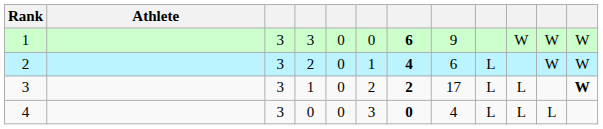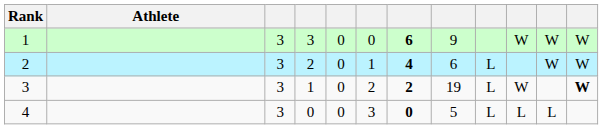(453, 87) 17 -> (453, 87) 19
(521, 87) L -> (521, 87) W
(453, 111) 4 -> (453, 111) 5
